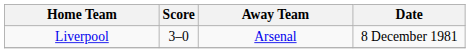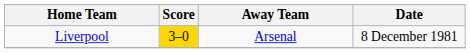(179, 36) no background -> (179, 36) gold background
